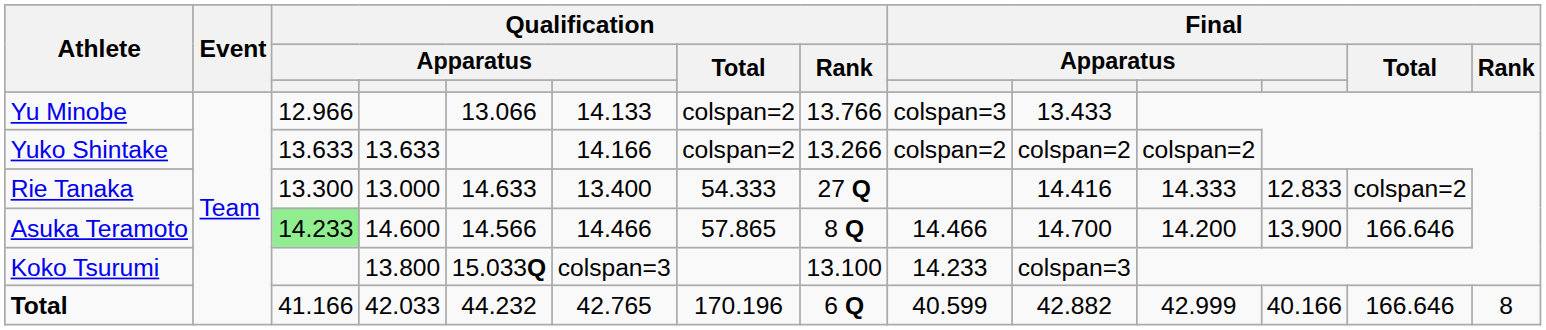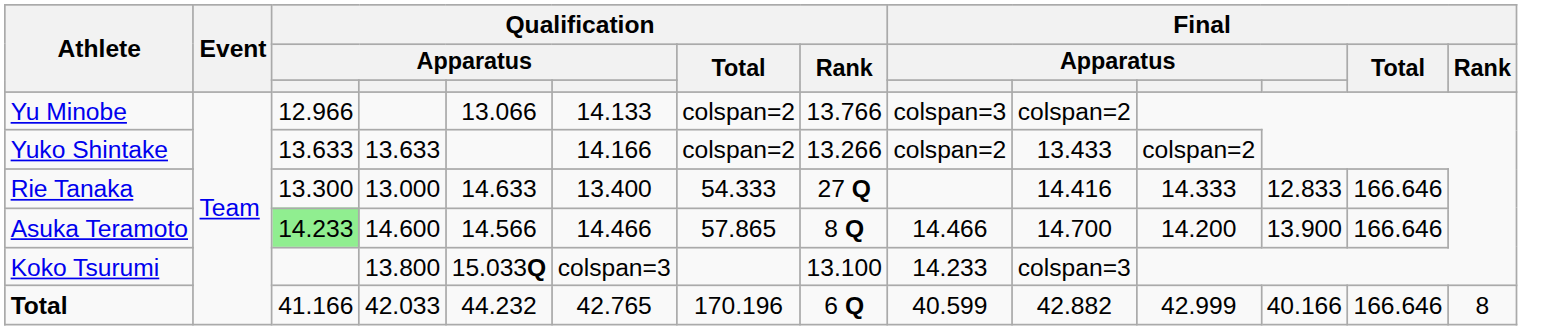(1074, 111) 13.433 -> (1074, 111) colspan=2
(1074, 150) colspan=2 -> (1074, 150) 13.433
(1410, 189) colspan=2 -> (1398, 189) 166.646
